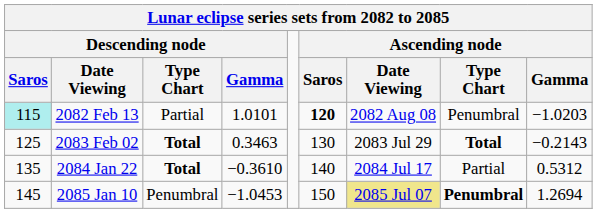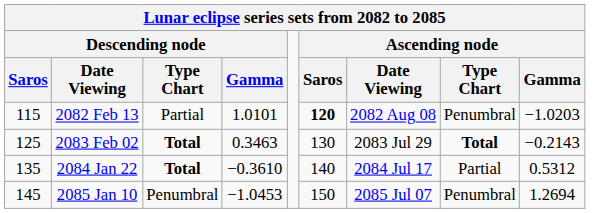(28, 115) paleturquoise background -> (28, 115) no background
(393, 194) khaki background -> (393, 194) no background
(483, 194) bold -> (480, 194) normal
